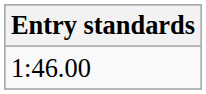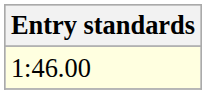(51, 67) no background -> (51, 67) lightyellow background
